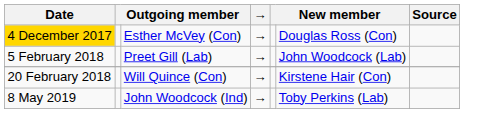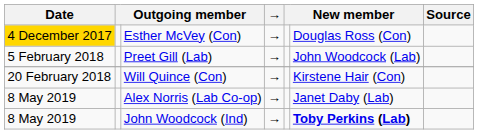+ row: (193, 98)
(334, 98) normal -> (351, 118) bold
